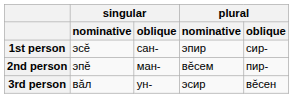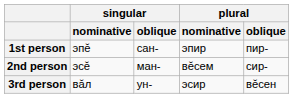(81, 48) эсӗ -> (81, 48) эпӗ
(257, 48) сир- -> (257, 48) пир-
(81, 66) эпӗ -> (81, 66) эсӗ
(257, 66) пир- -> (257, 66) сир-
